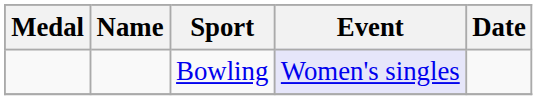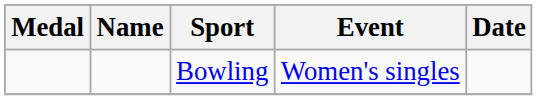(370, 71) lavender background -> (370, 71) no background
